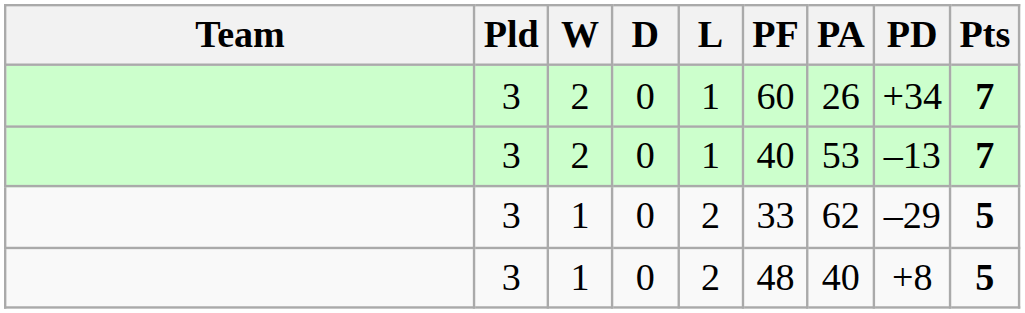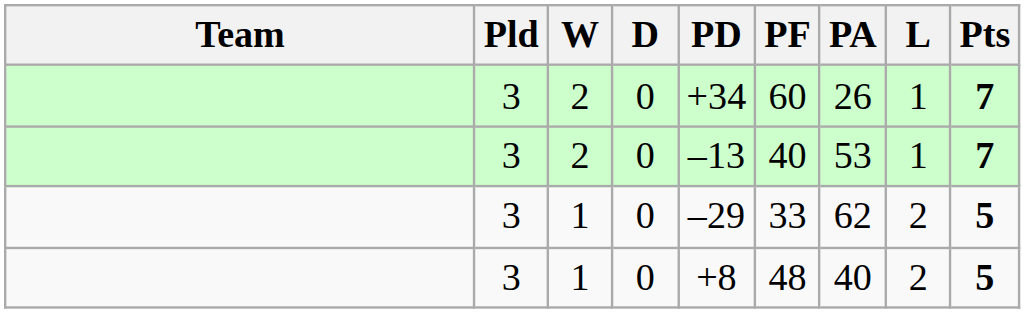columns swapped: (710, 34) <-> (912, 34)
